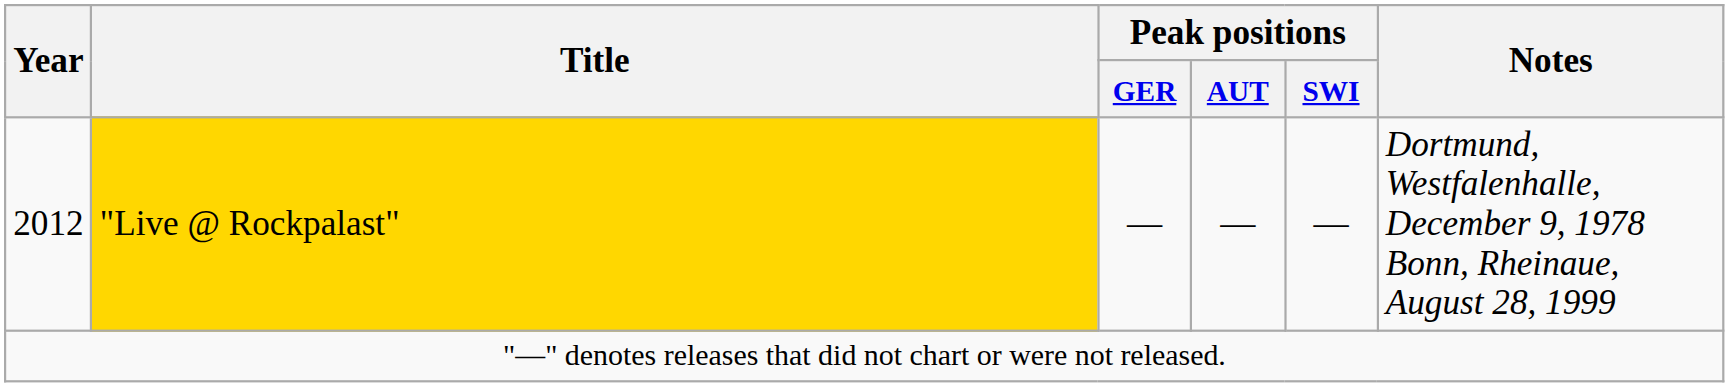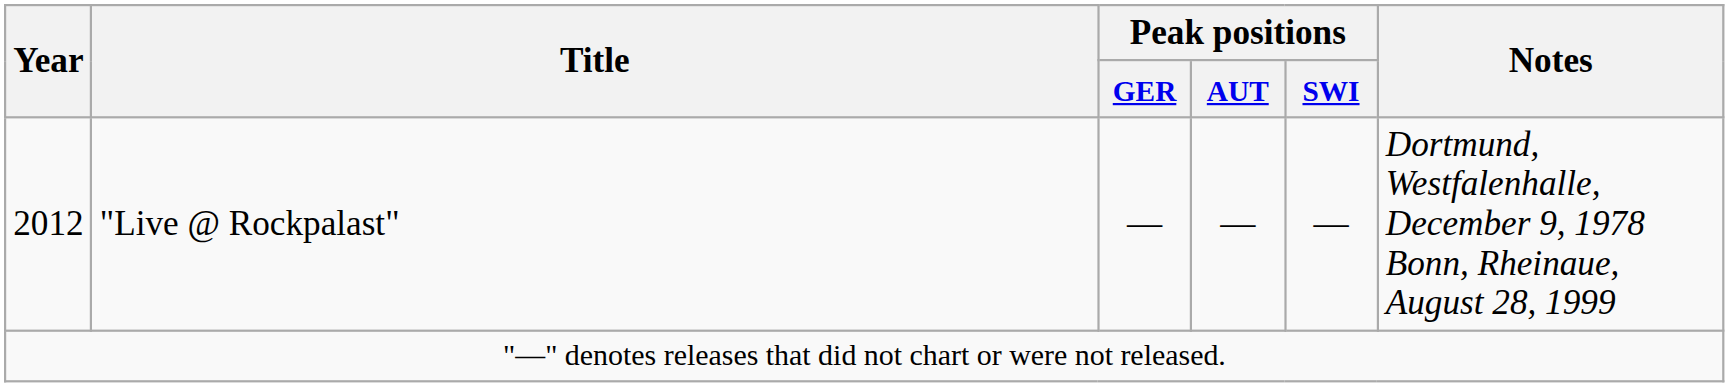(250, 223) gold background -> (250, 223) no background
